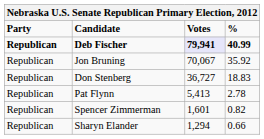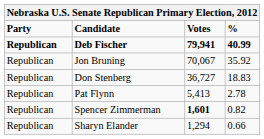(201, 45) lavender background -> (201, 45) no background
(198, 110) normal -> (198, 110) bold
